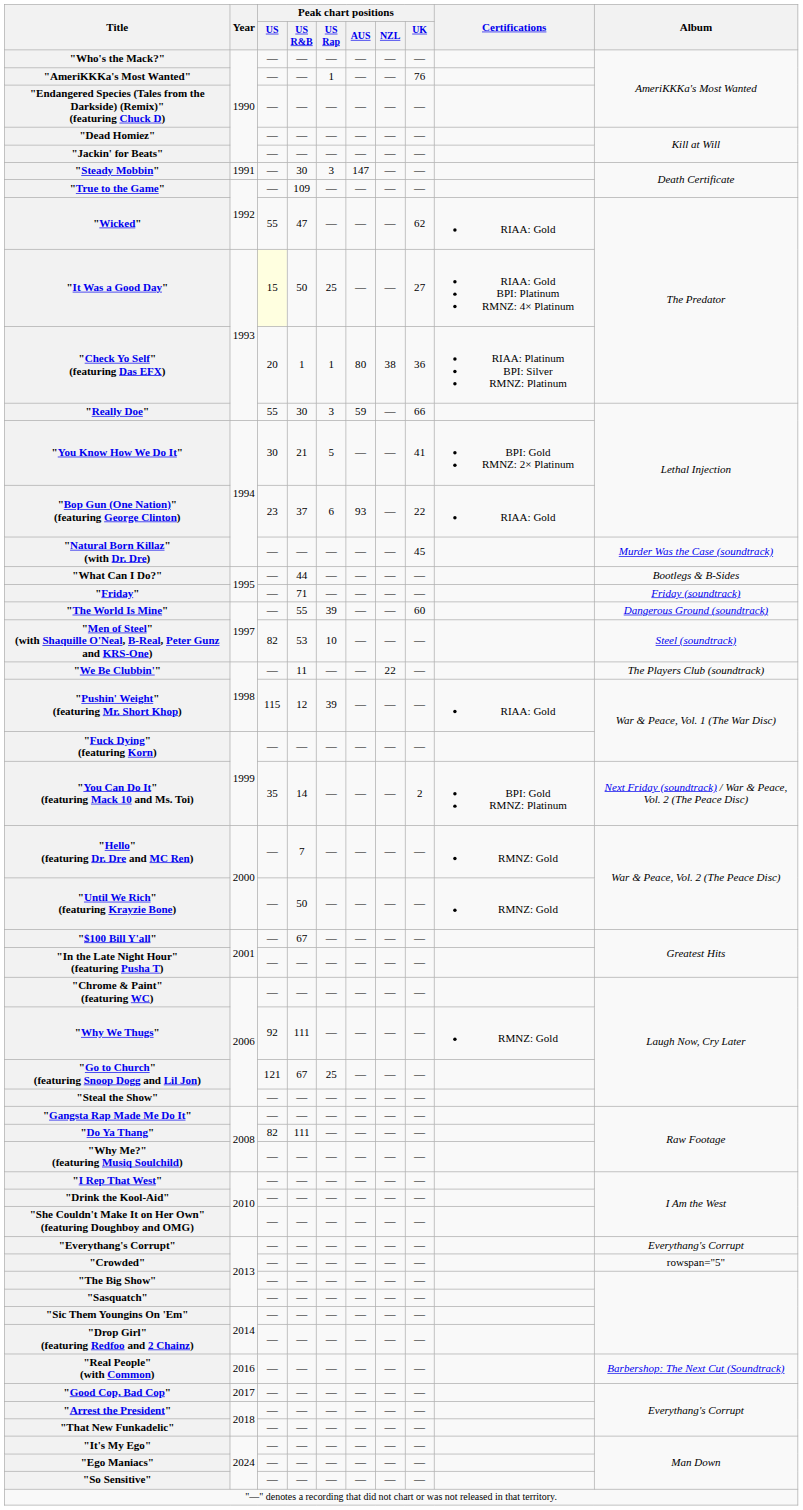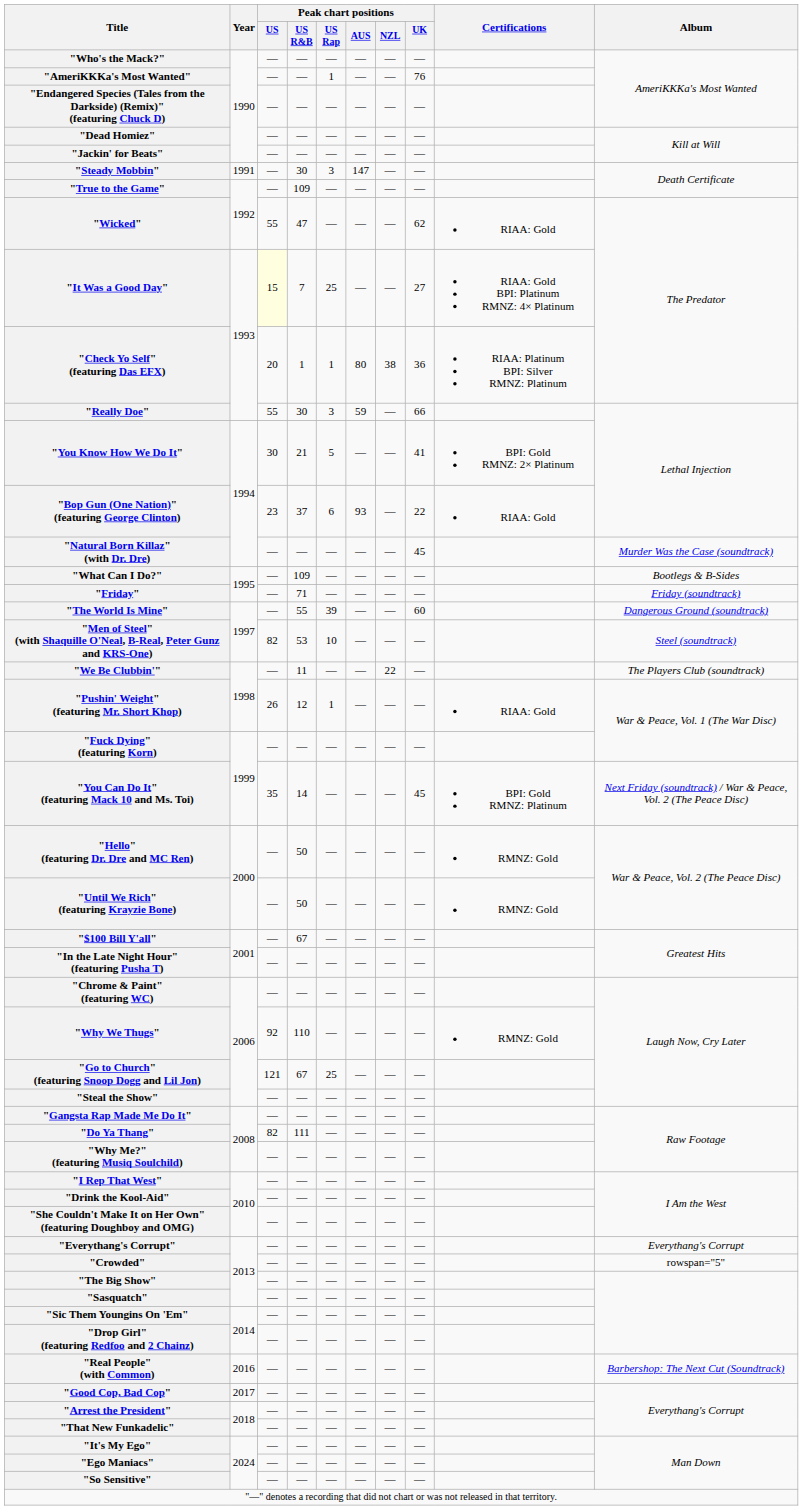(302, 287) 50 -> (302, 287) 7
(302, 575) 44 -> (302, 575) 109
(272, 705) 115 -> (272, 705) 26
(331, 705) 39 -> (331, 705) 1
(420, 793) 2 -> (420, 793) 45
(302, 851) 7 -> (302, 851) 50
(302, 1033) 111 -> (302, 1033) 110
